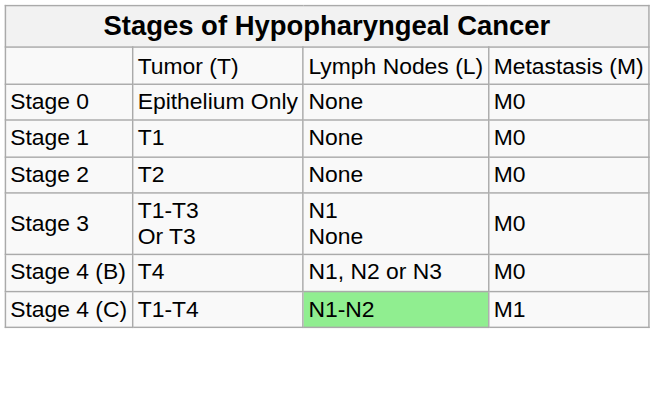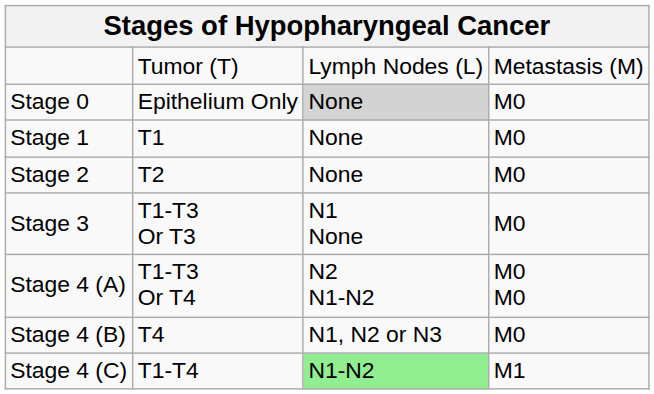(336, 101) no background -> (336, 101) lightgrey background
+ row: (68, 285)
